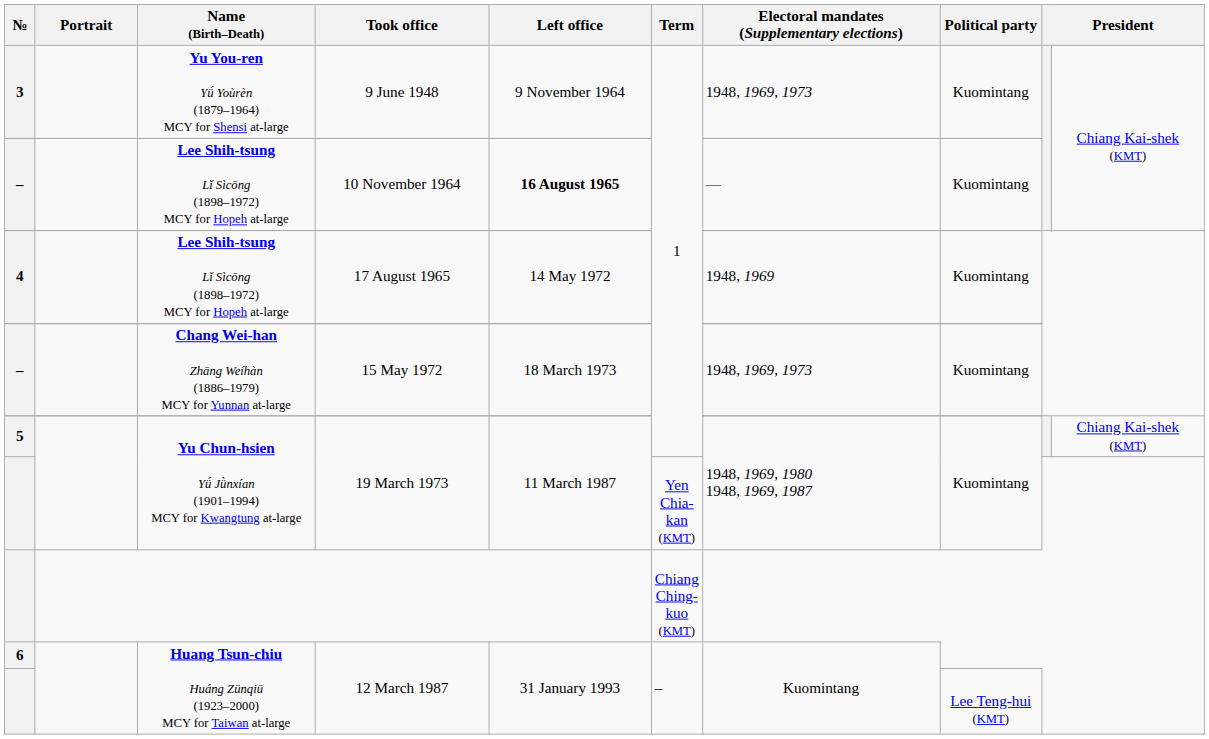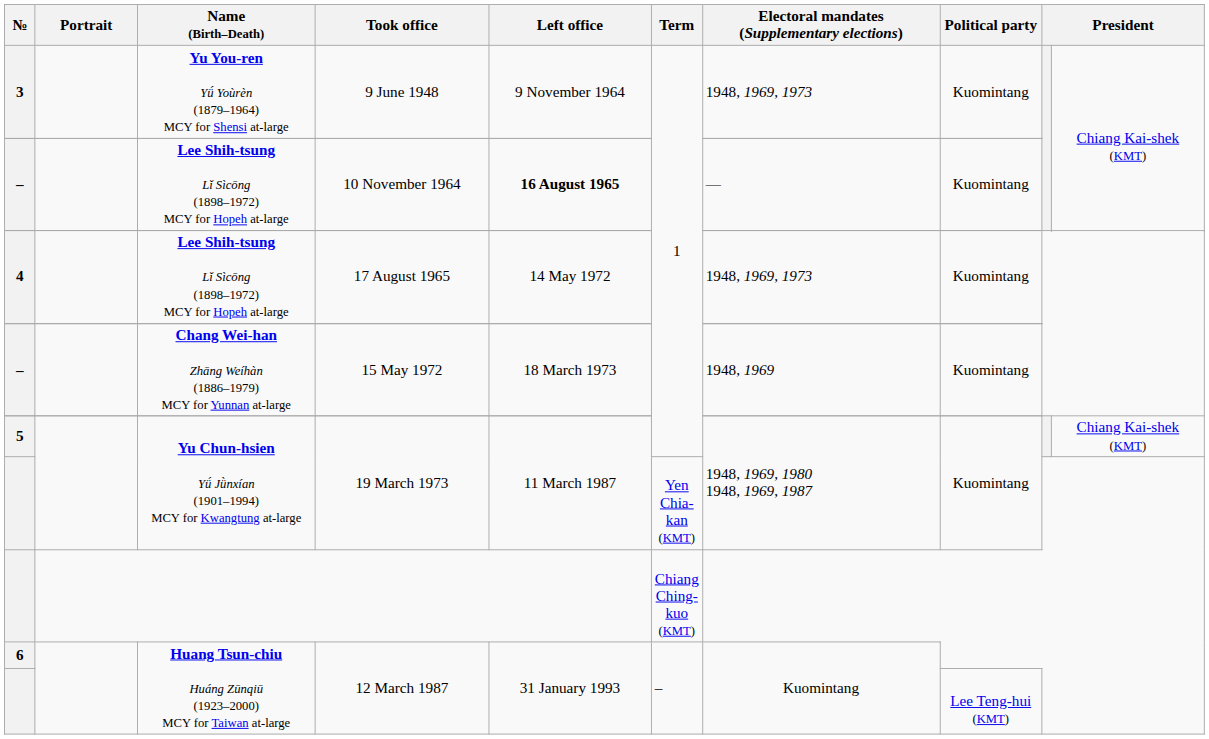(740, 276) 1948, 1969 -> (759, 276) 1948, 1969, 1973
(759, 369) 1948, 1969, 1973 -> (740, 369) 1948, 1969
